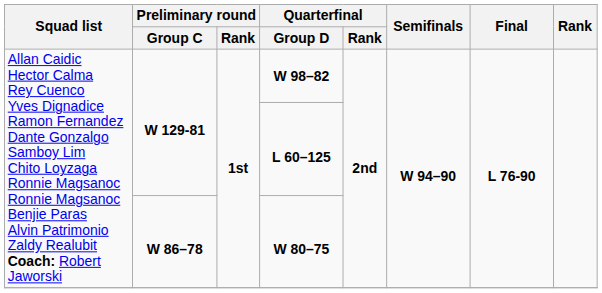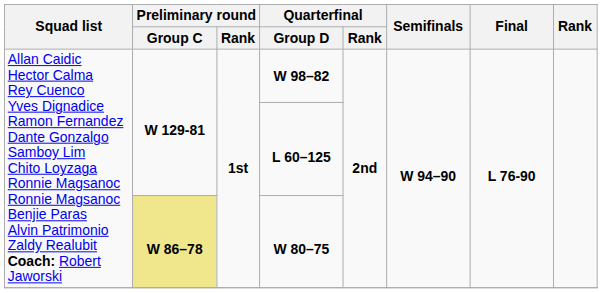(175, 250) no background -> (175, 250) khaki background
